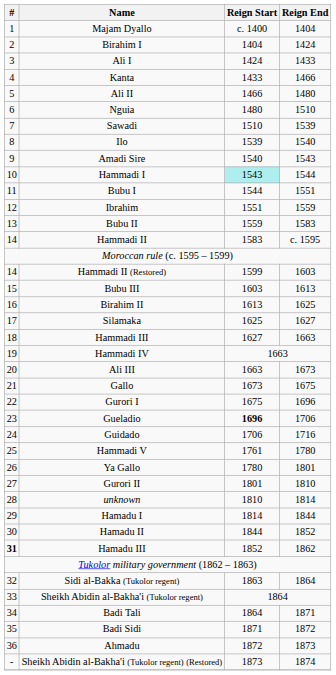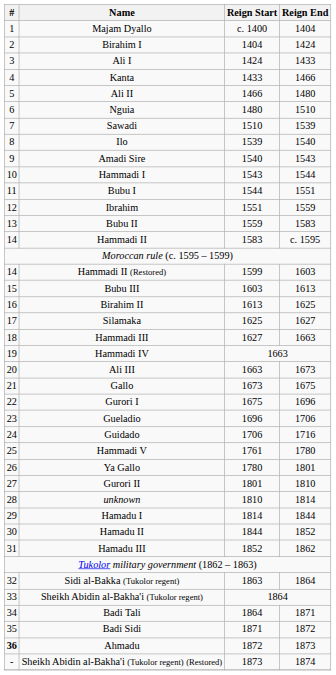(252, 175) paleturquoise background -> (252, 175) no background
(252, 418) bold -> (252, 418) normal
(12, 548) bold -> (12, 548) normal
(12, 645) normal -> (12, 645) bold
